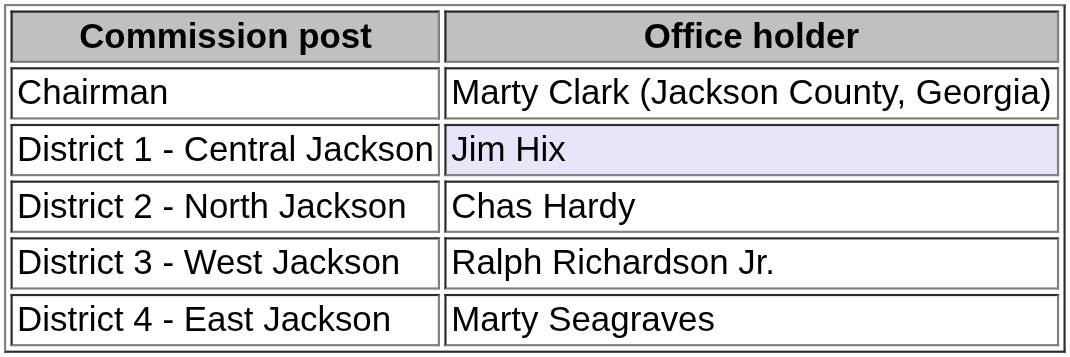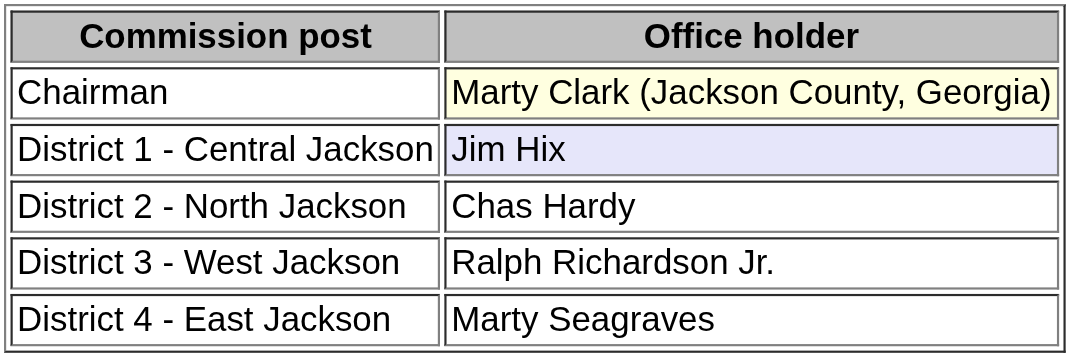(751, 92) no background -> (751, 92) lightyellow background
